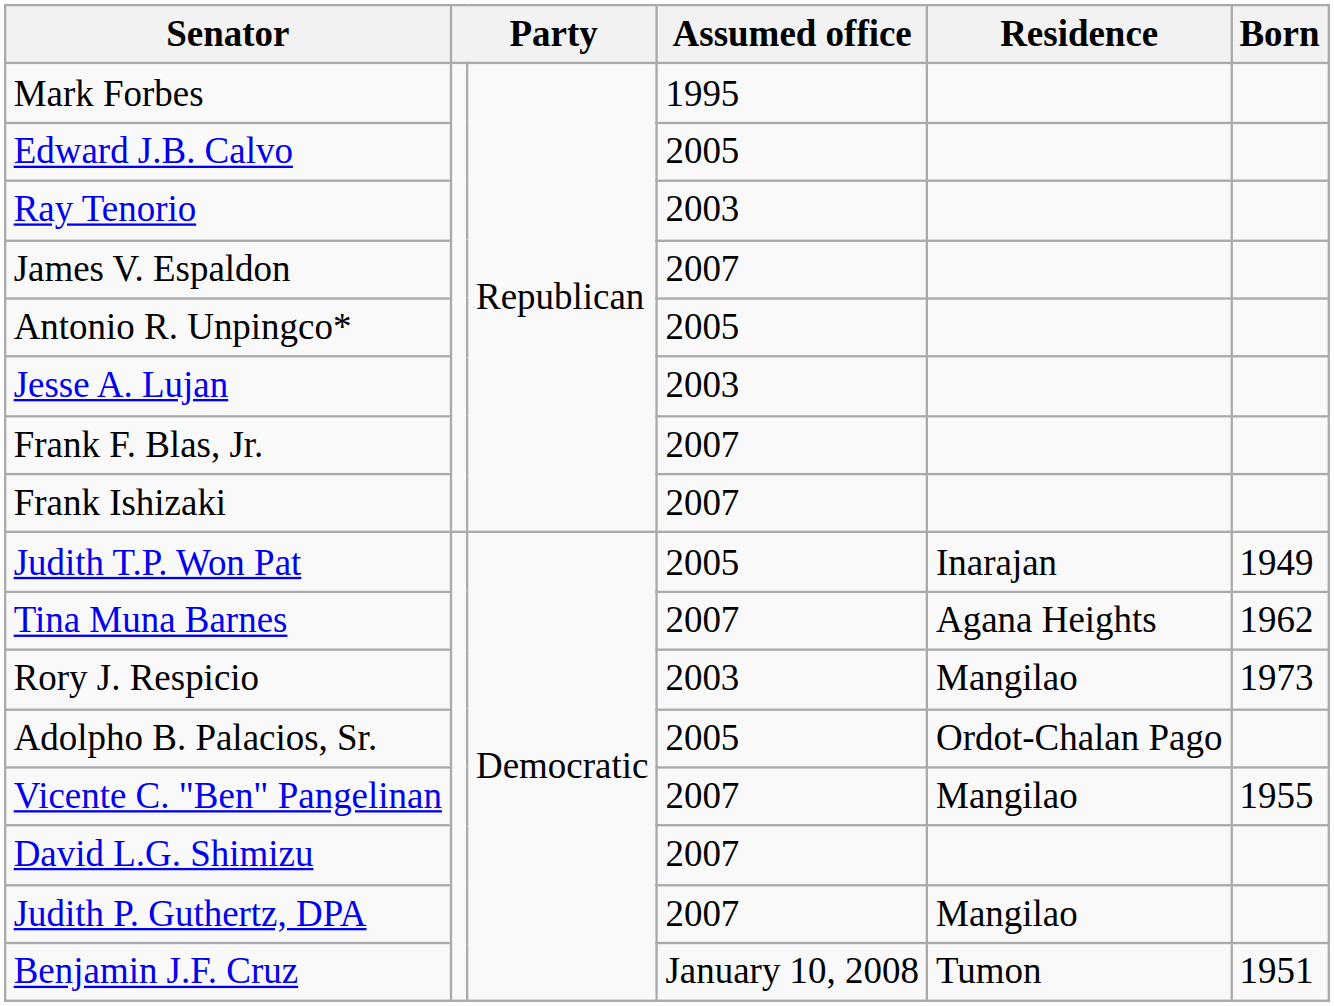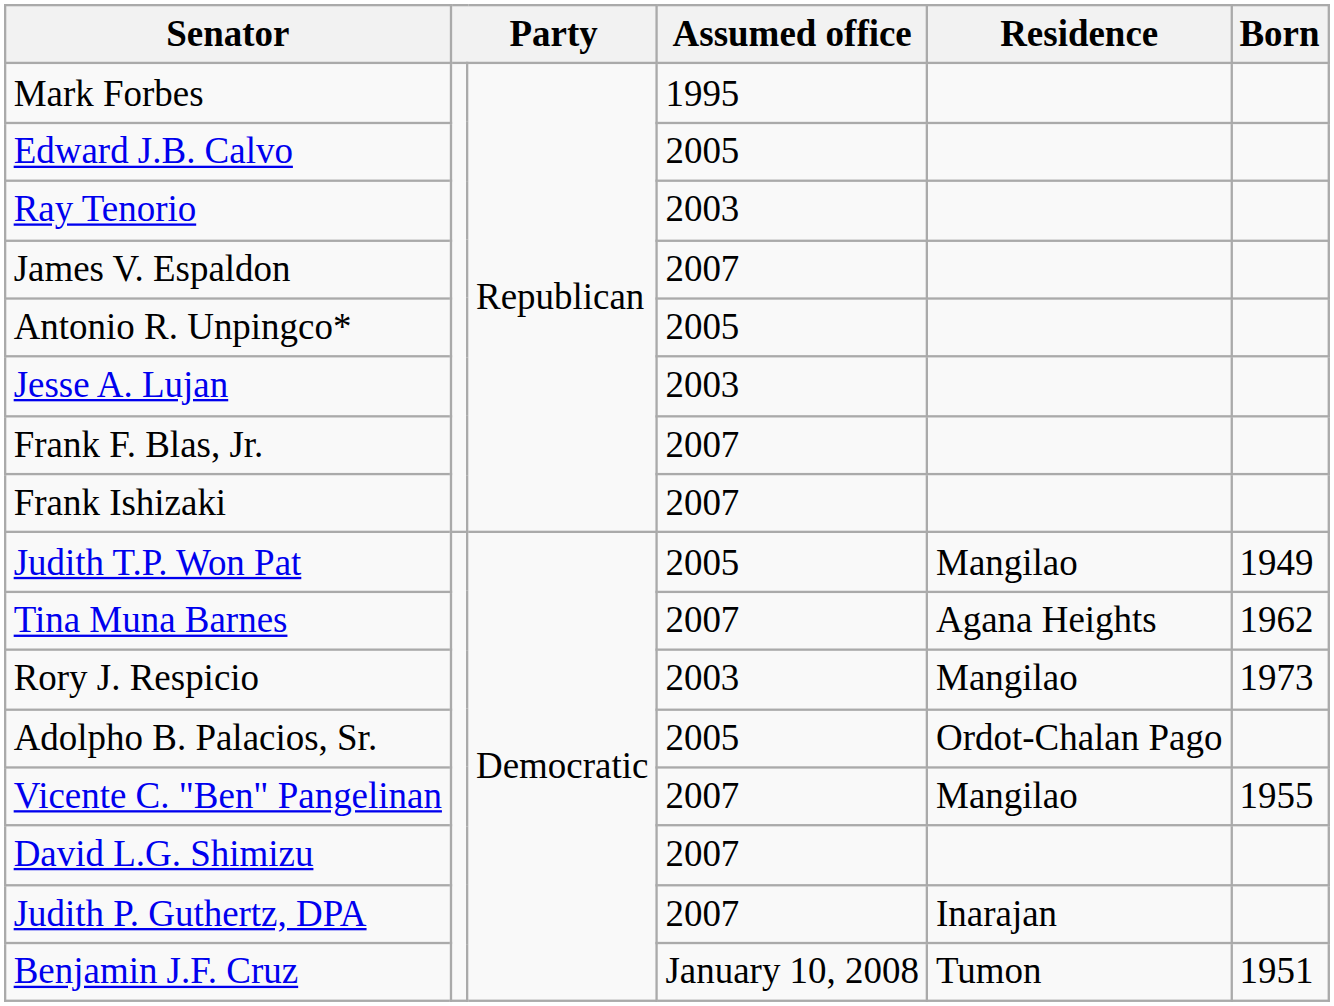(997, 561) Inarajan -> (1007, 561) Mangilao
(1007, 913) Mangilao -> (997, 913) Inarajan
